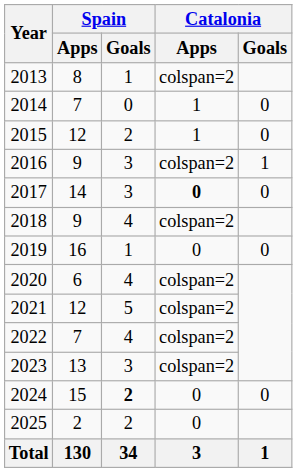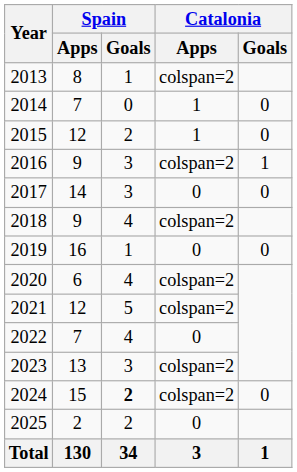(197, 192) bold -> (197, 192) normal
(197, 337) colspan=2 -> (197, 337) 0
(197, 395) 0 -> (197, 395) colspan=2
